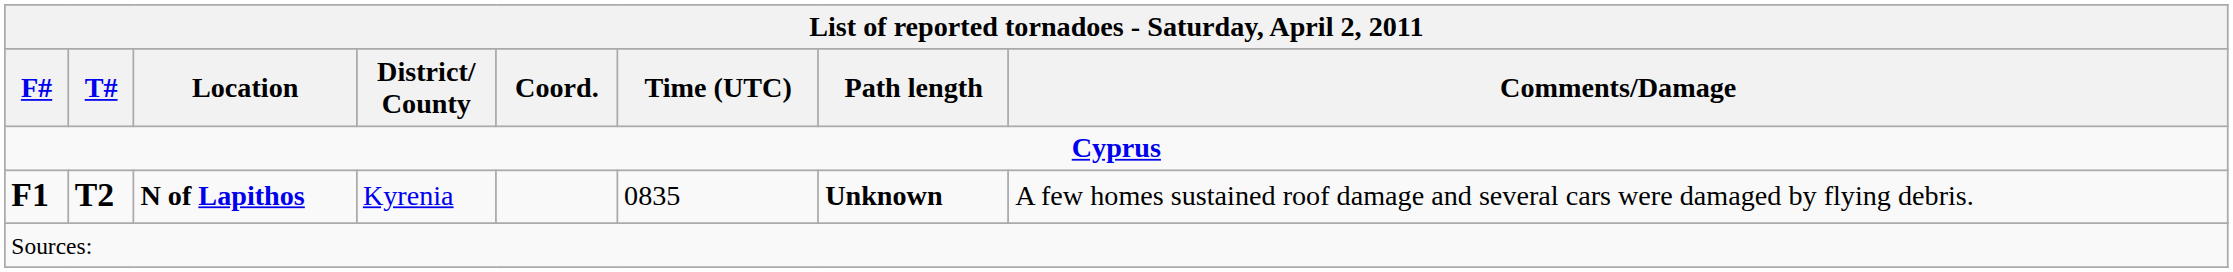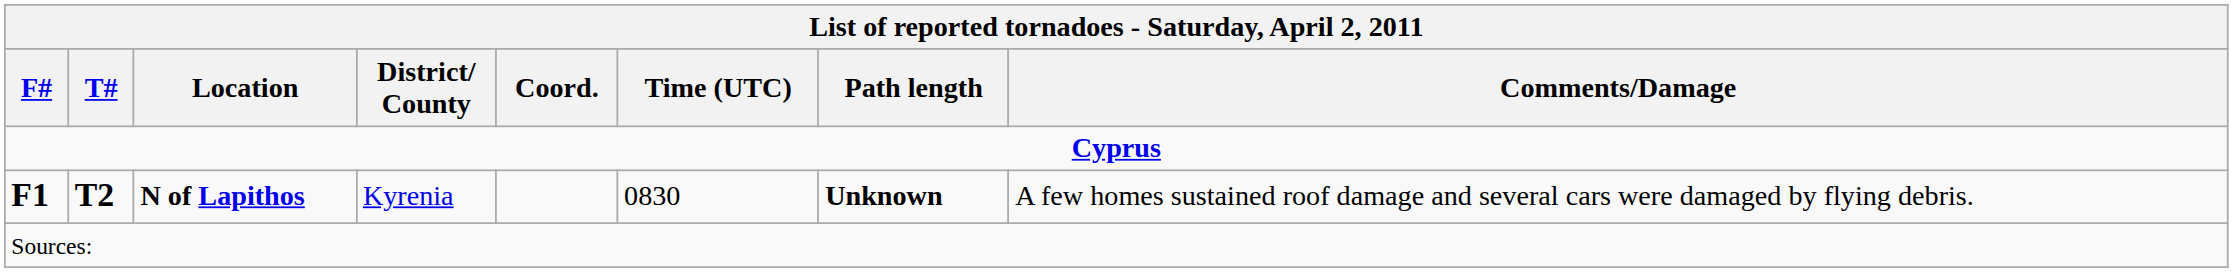(652, 196) 0835 -> (652, 196) 0830
